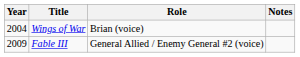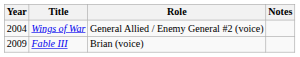(117, 28) Brian (voice) -> (177, 28) General Allied / Enemy General #2 (voice)
(177, 44) General Allied / Enemy General #2 (voice) -> (117, 44) Brian (voice)
